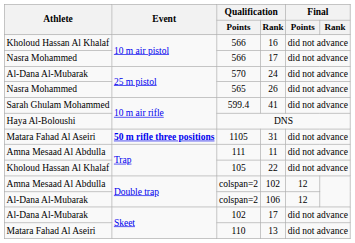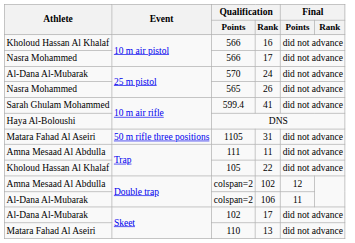(164, 137) bold -> (162, 137) normal
(303, 199) 12 -> (298, 199) 11
